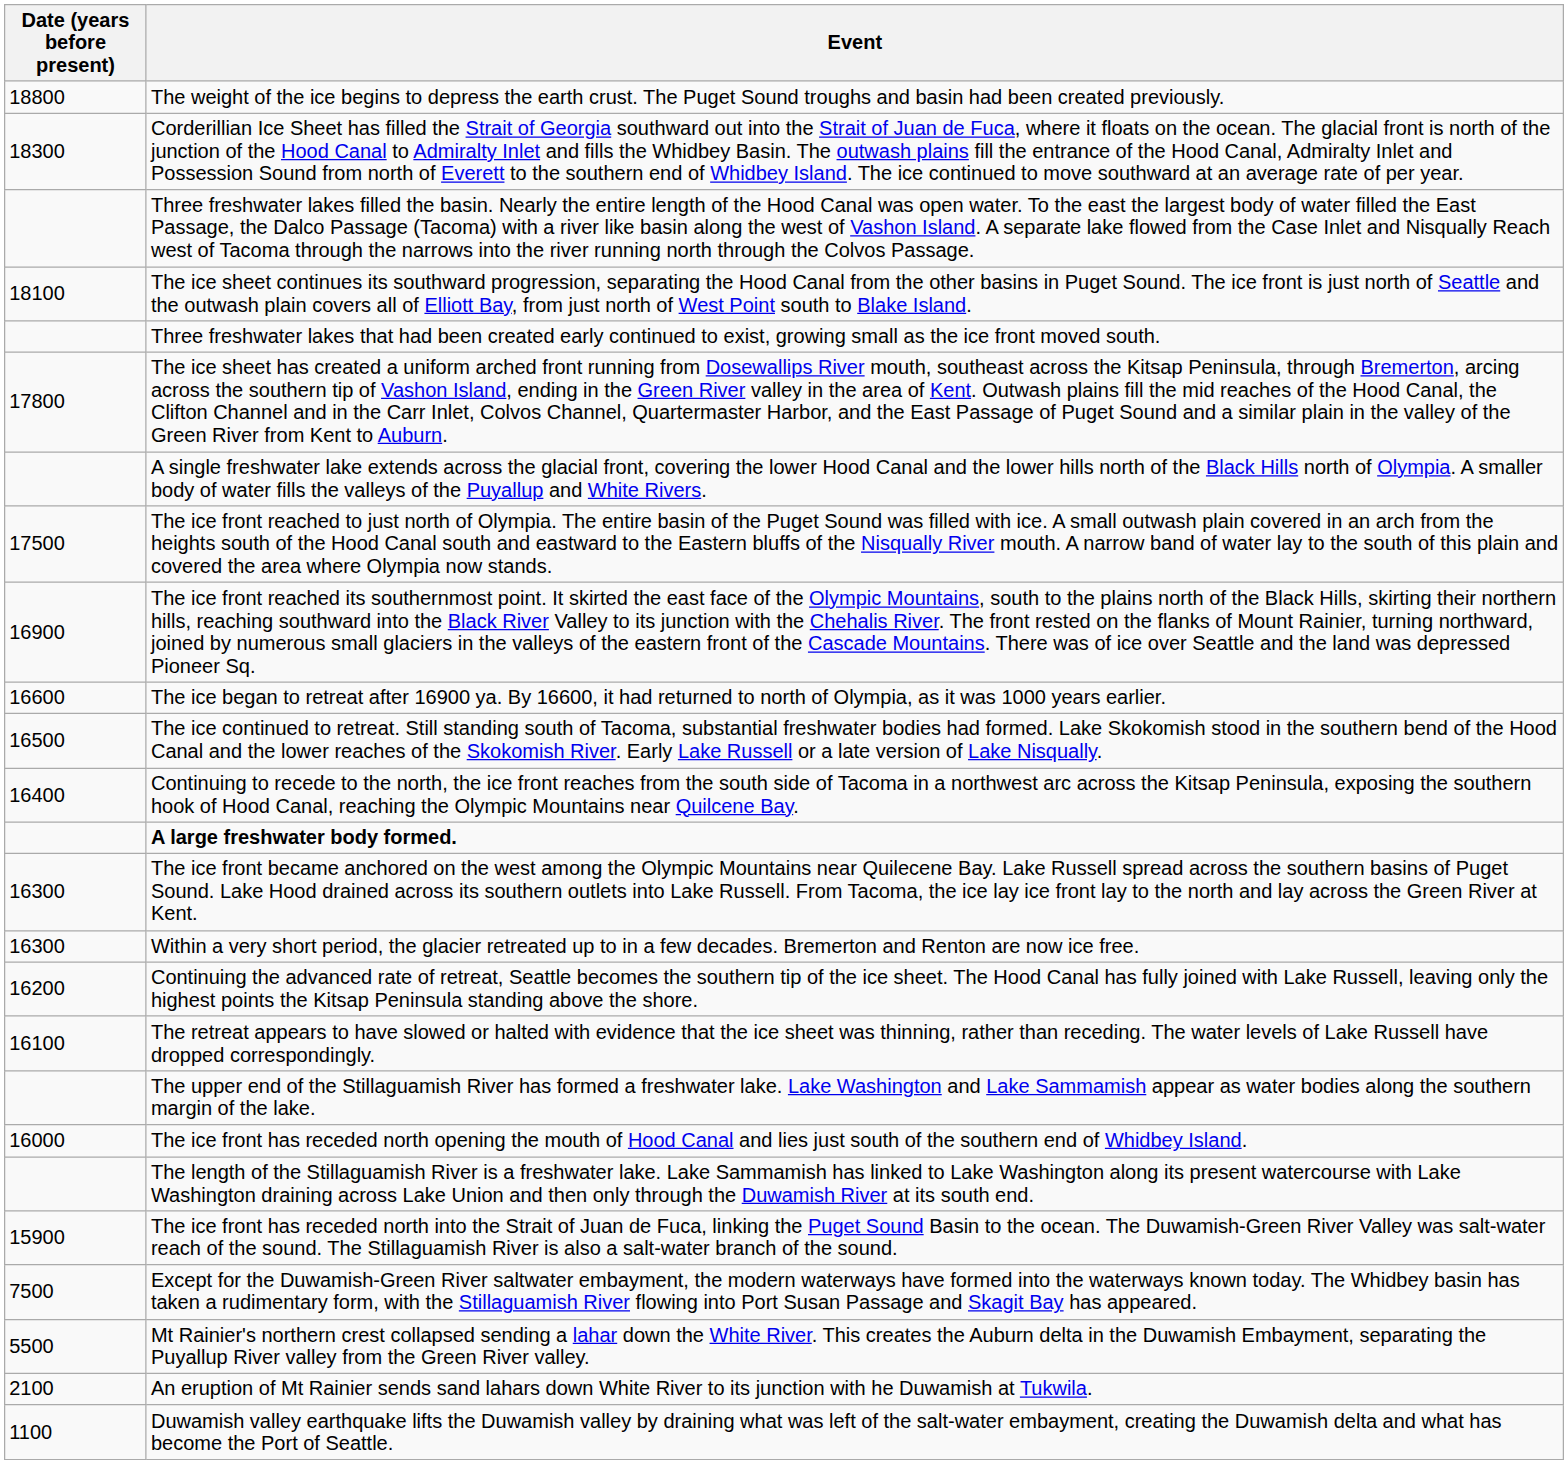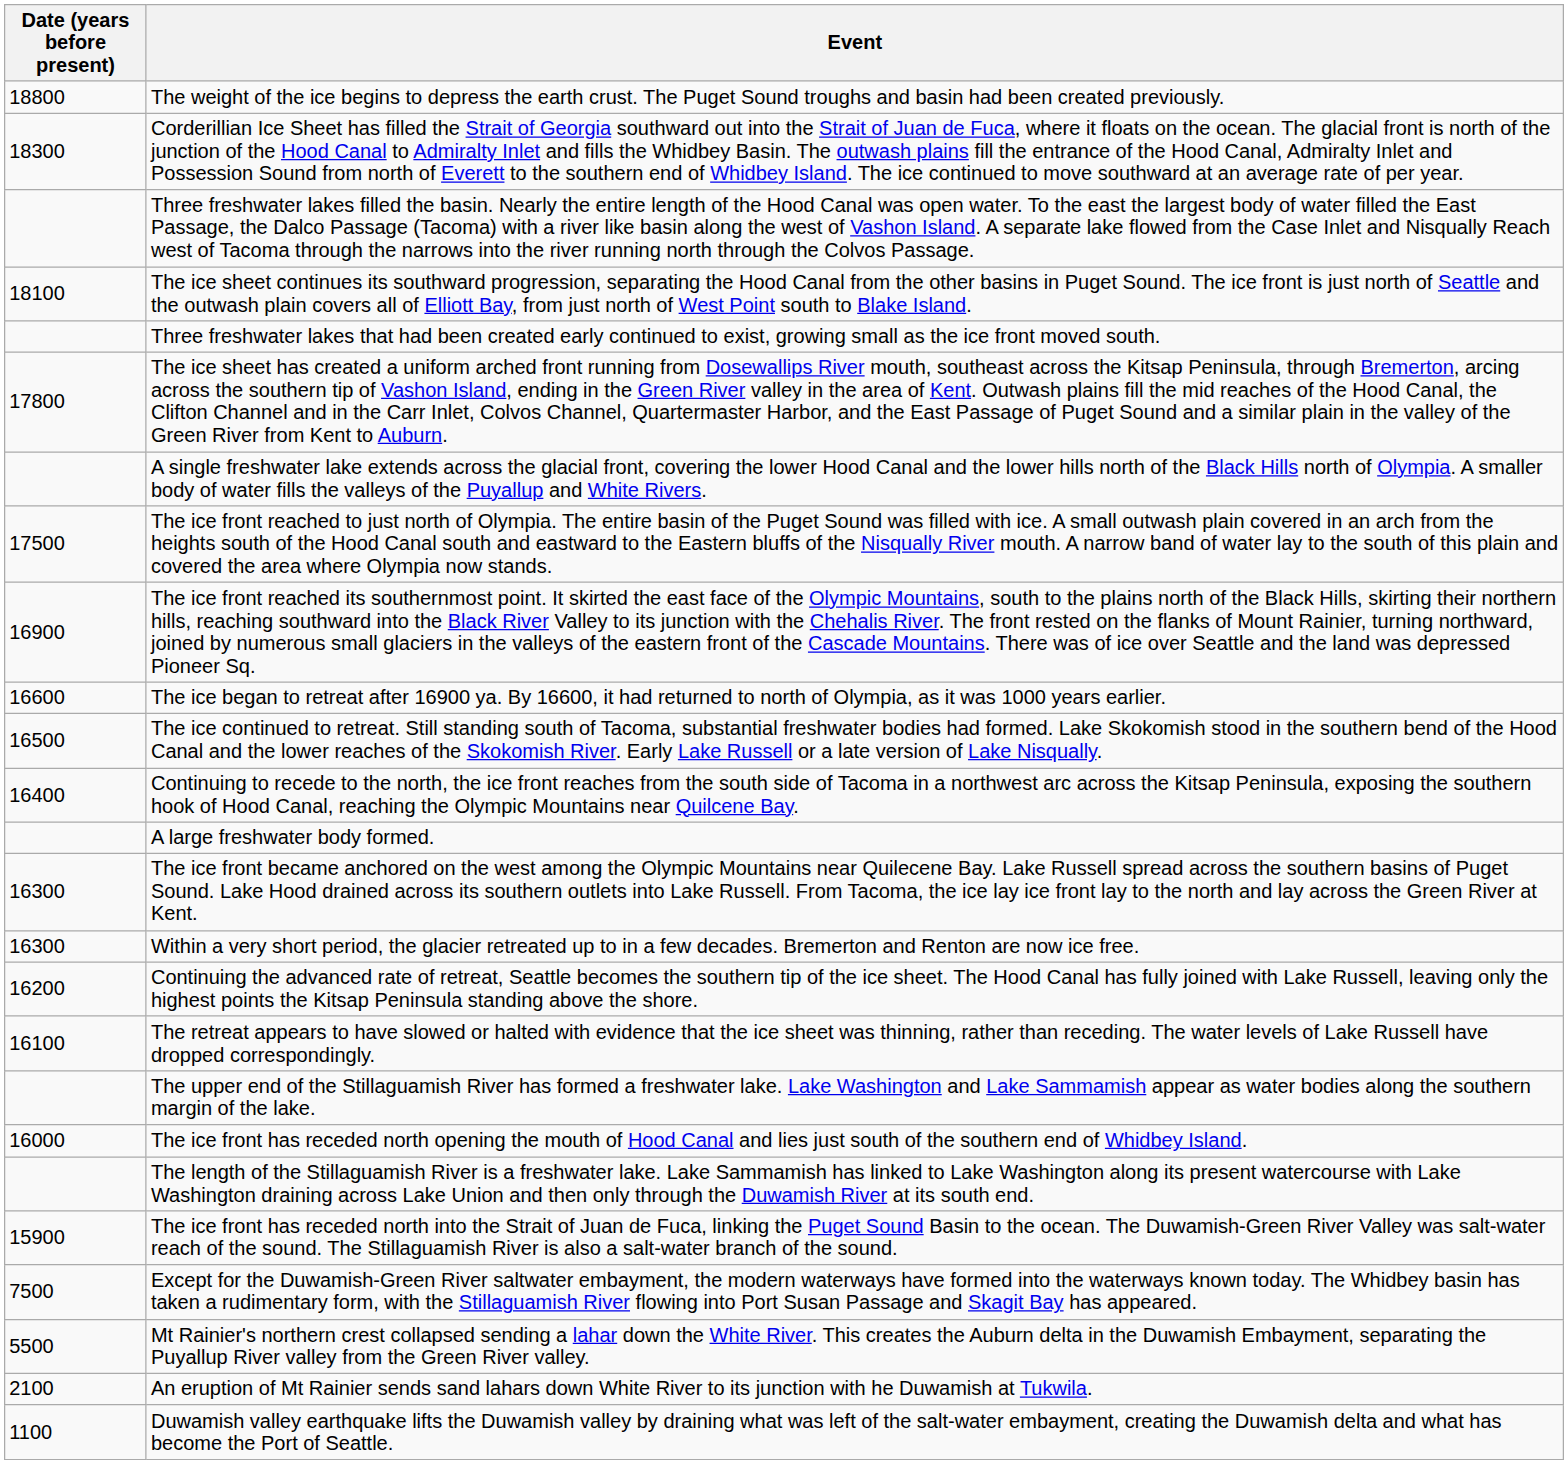(304, 837) bold -> (293, 837) normal
